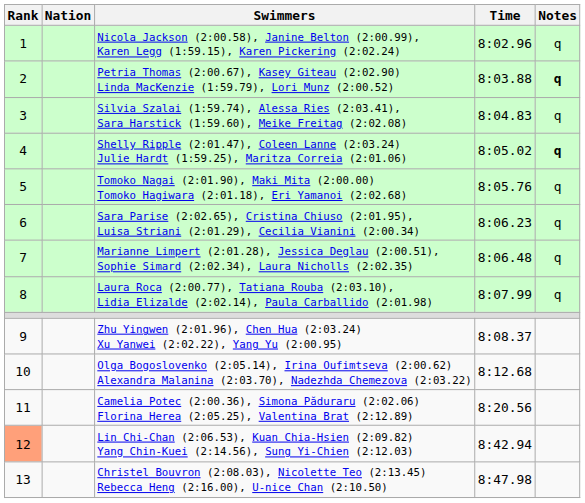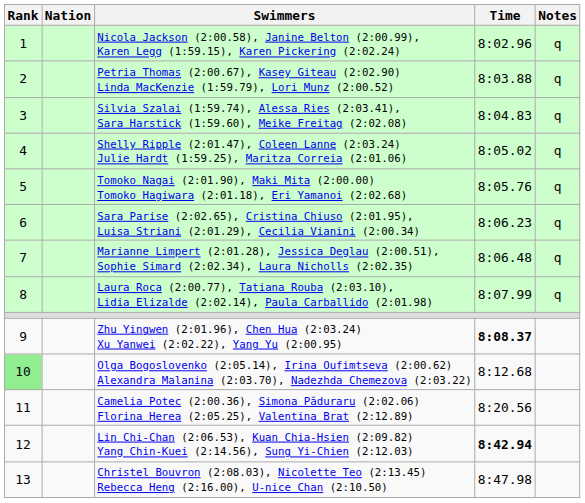(558, 79) bold -> (558, 79) normal
(558, 151) bold -> (558, 151) normal
(505, 336) normal -> (505, 336) bold
(23, 372) no background -> (23, 372) lightgreen background
(23, 444) lightsalmon background -> (23, 444) no background
(505, 444) normal -> (505, 444) bold
